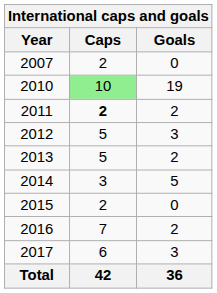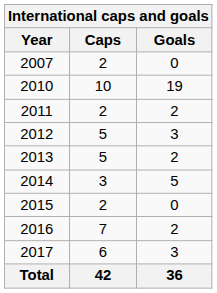(103, 87) lightgreen background -> (103, 87) no background
(103, 110) bold -> (103, 110) normal
